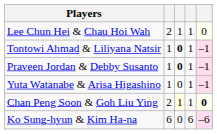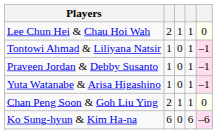(180, 48) bold -> (180, 48) normal
(180, 66) bold -> (180, 66) normal
(180, 102) lightyellow background -> (180, 102) no background
(204, 102) bold -> (204, 102) normal
